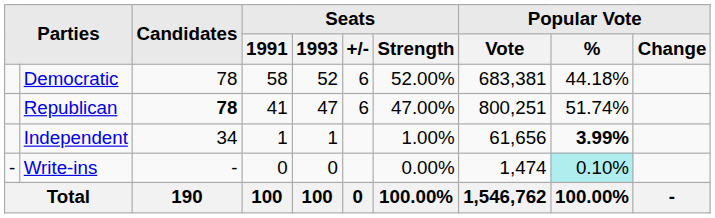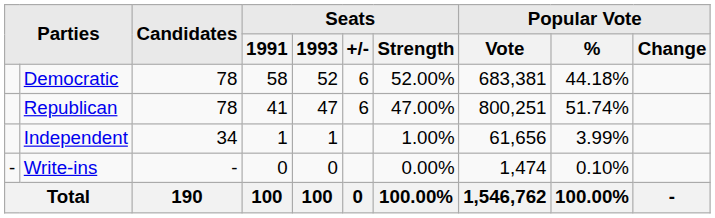(227, 108) bold -> (227, 108) normal
(602, 138) bold -> (602, 138) normal
(602, 167) paleturquoise background -> (602, 167) no background
